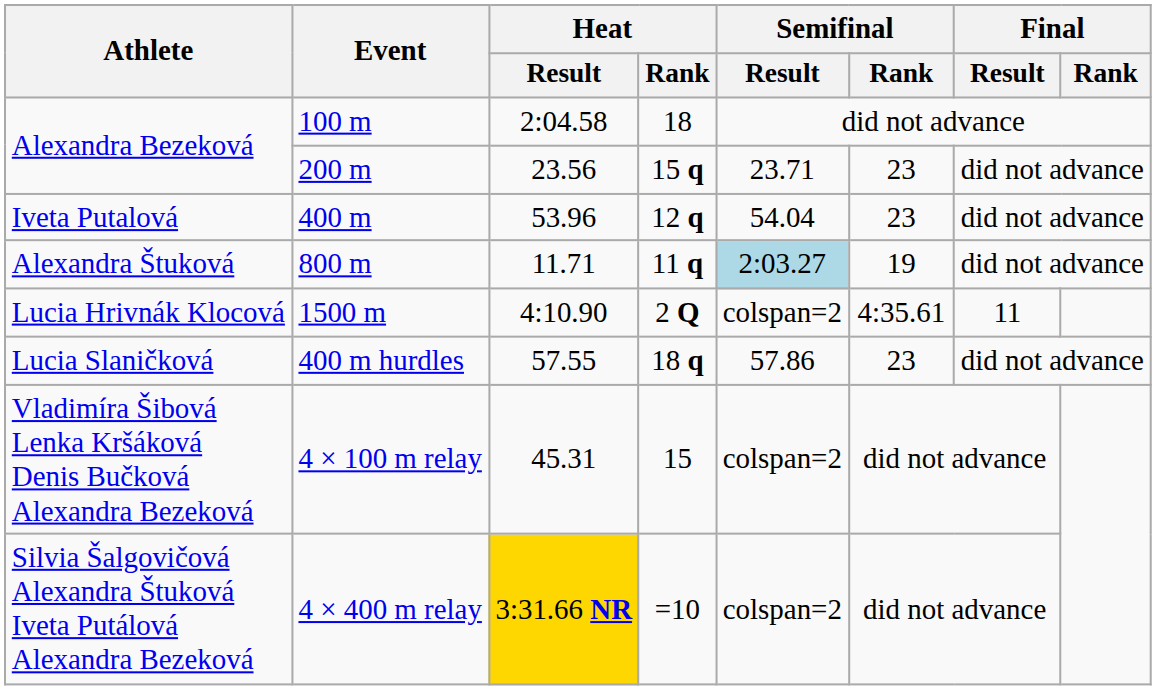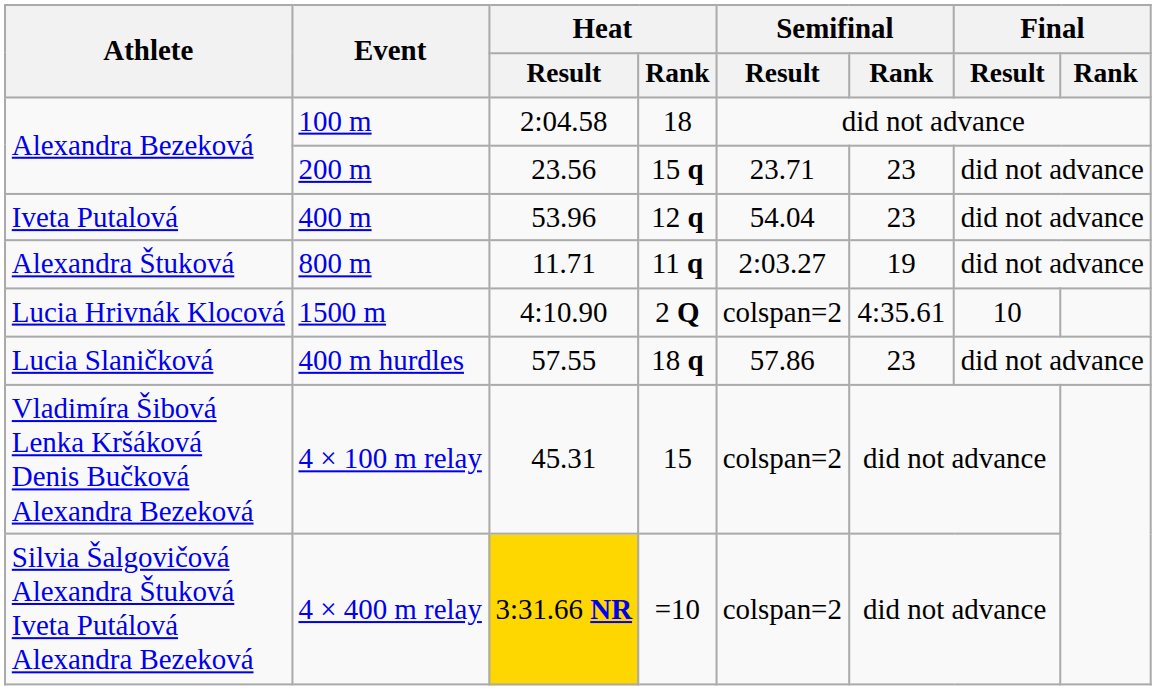(782, 264) lightblue background -> (782, 264) no background
(1007, 312) 11 -> (1007, 312) 10
